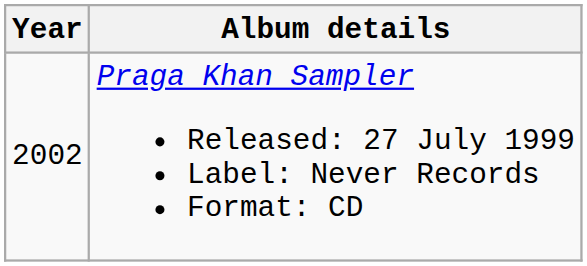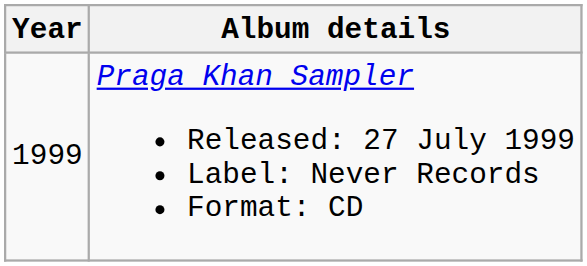(47, 157) 2002 -> (47, 157) 1999
